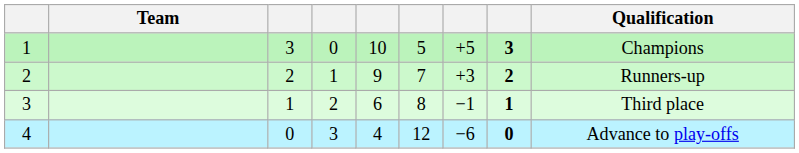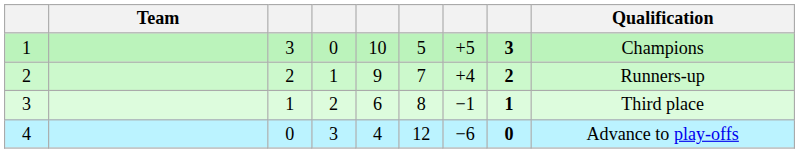(465, 76) +3 -> (465, 76) +4
